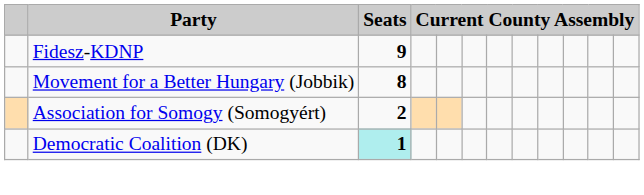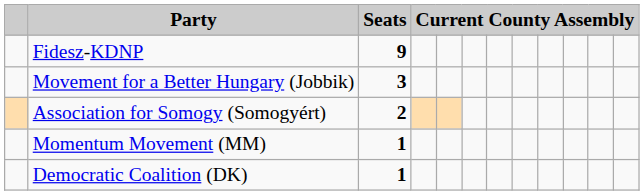(402, 81) 8 -> (402, 81) 3
+ row: (149, 143)
(402, 143) paleturquoise background -> (402, 174) no background
